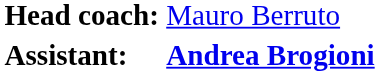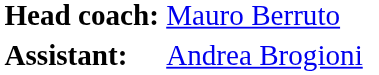(270, 55) bold -> (264, 55) normal
